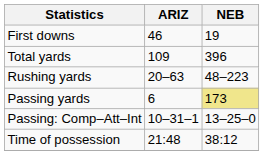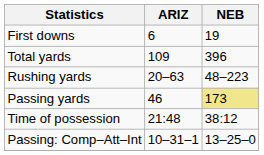(155, 35) 46 -> (151, 35) 6
(151, 98) 6 -> (155, 98) 46
rows swapped: (75, 119) <-> (64, 139)
